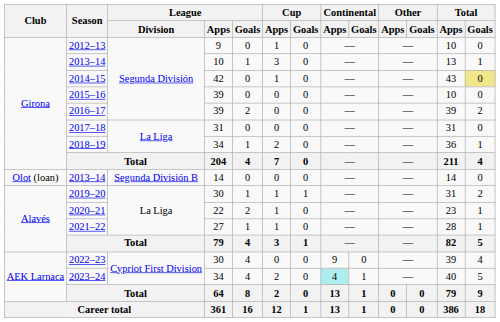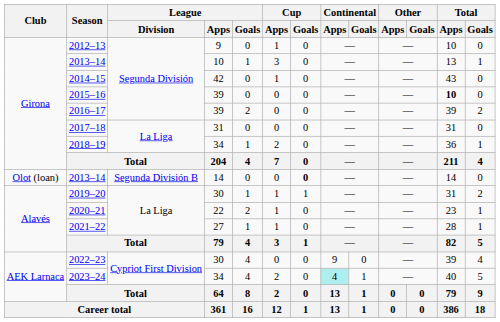(480, 78) khaki background -> (480, 78) no background
(451, 95) normal -> (451, 95) bold
(306, 177) normal -> (306, 177) bold
